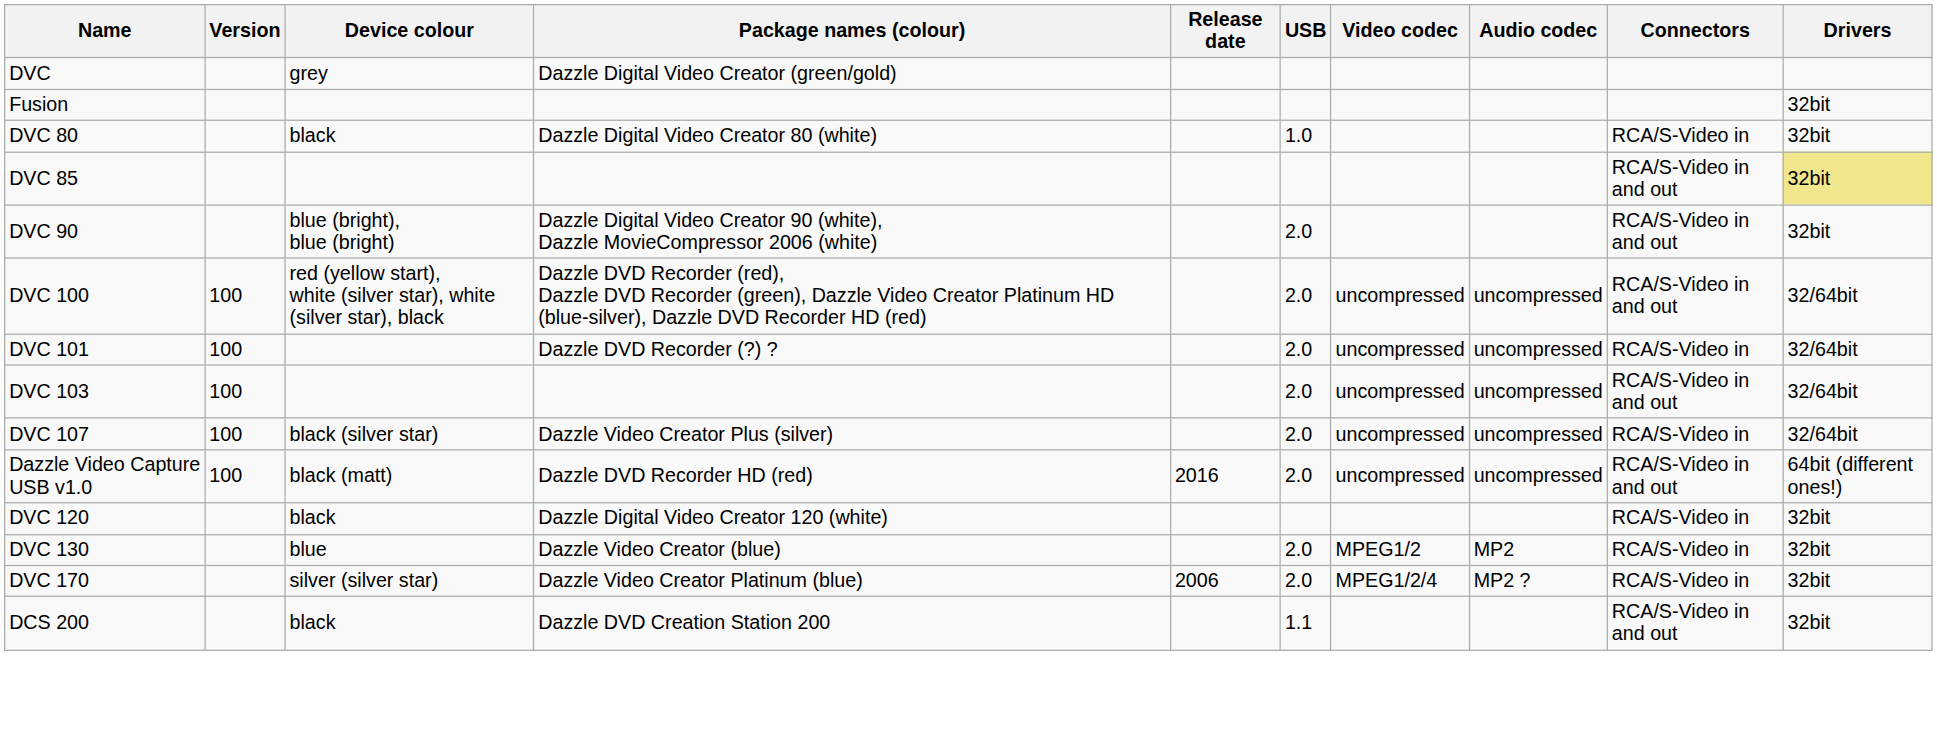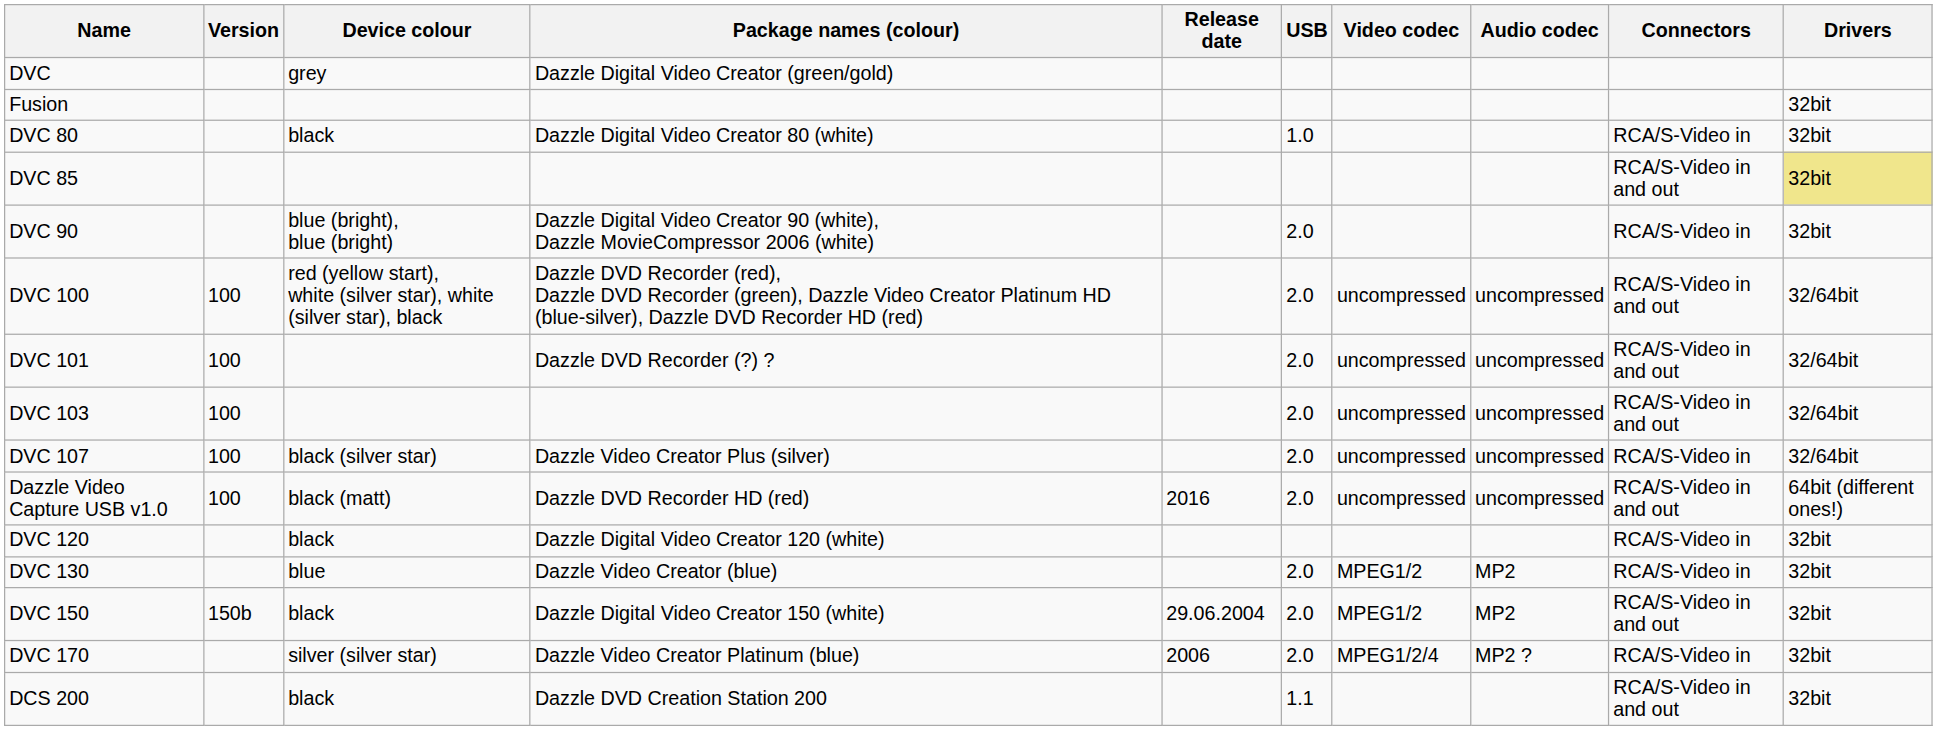(1681, 231) RCA/S-Video in and out -> (1682, 231) RCA/S-Video in
(1681, 349) RCA/S-Video in -> (1682, 360) RCA/S-Video in and out
+ row: (49, 614)
